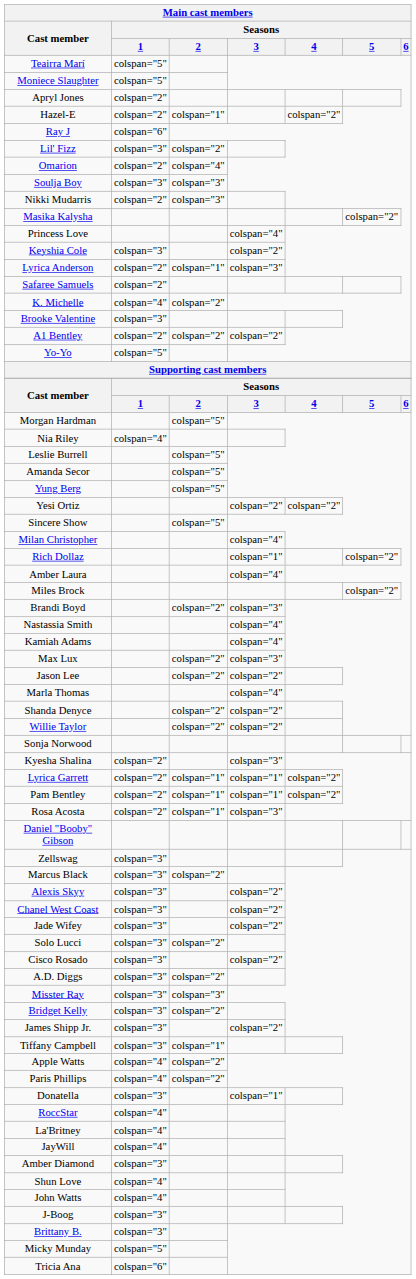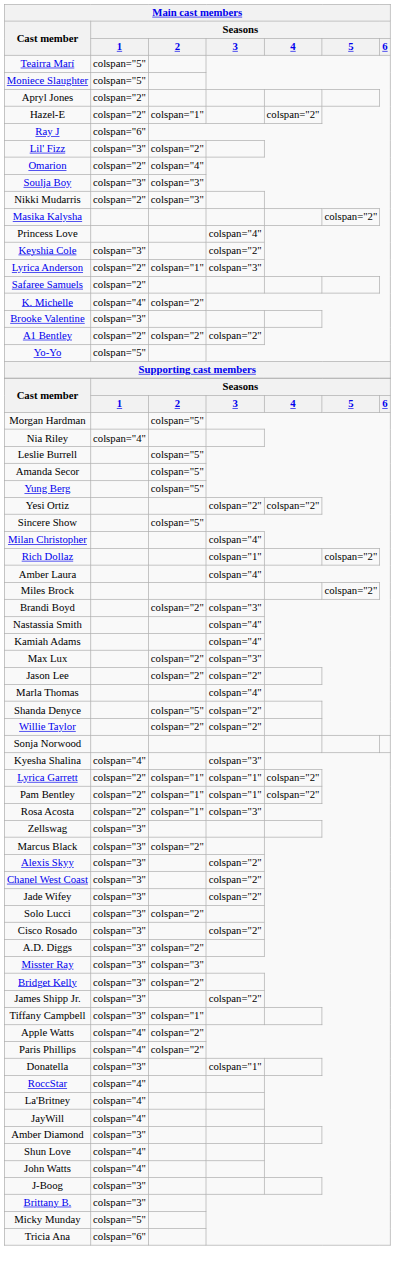(198, 710) colspan="2" -> (177, 710) colspan="5"
(140, 761) colspan="2" -> (119, 761) colspan="4"
- row: (58, 835)
